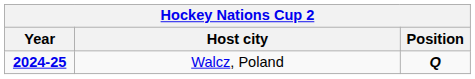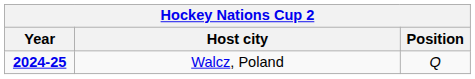(435, 62) bold -> (435, 62) normal
